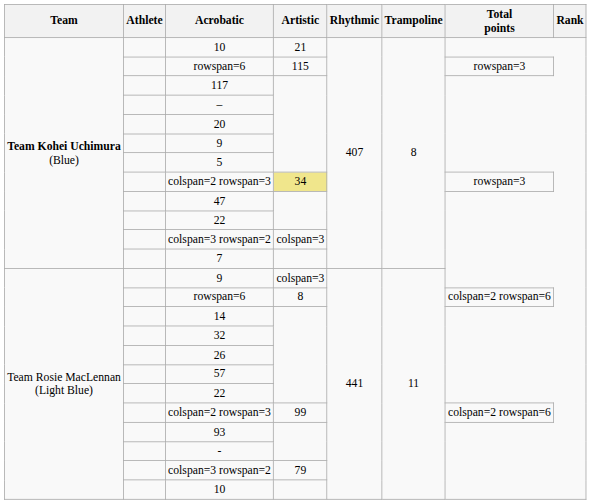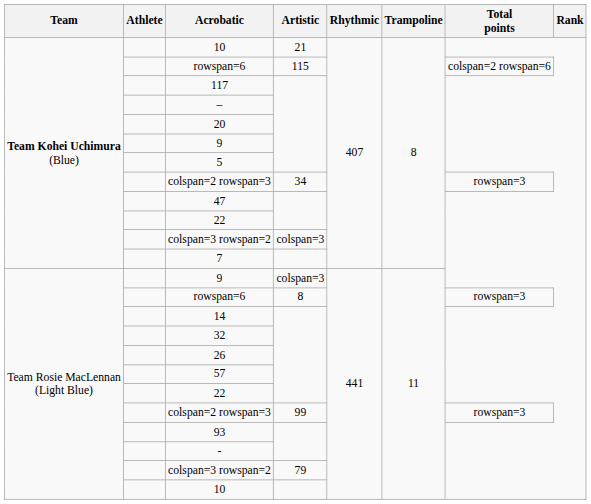(499, 66) rowspan=3 -> (500, 66) colspan=2 rowspan=6
(300, 182) khaki background -> (300, 182) no background
(500, 297) colspan=2 rowspan=6 -> (499, 297) rowspan=3
(500, 413) colspan=2 rowspan=6 -> (499, 413) rowspan=3
